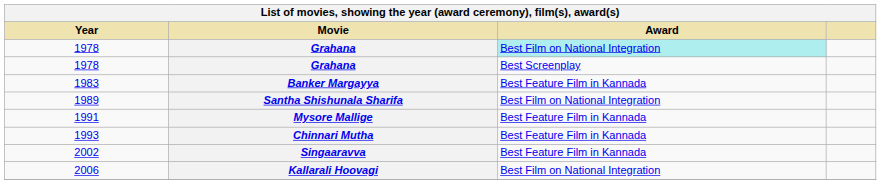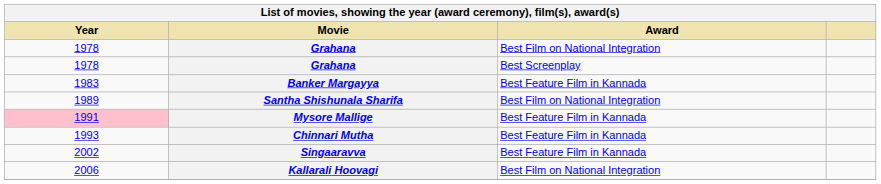(580, 48) paleturquoise background -> (580, 48) no background
(87, 118) no background -> (87, 118) pink background
